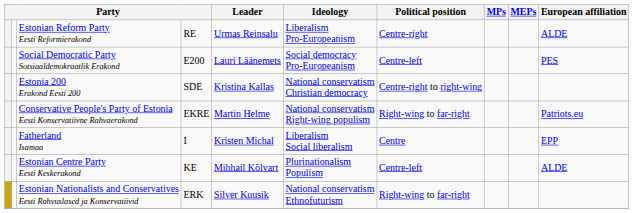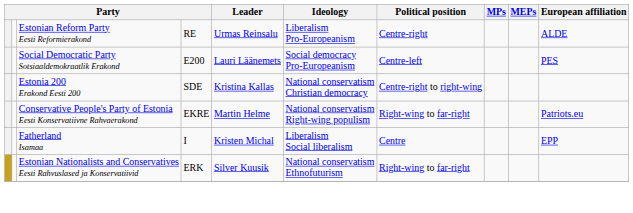- row: (62, 168)
